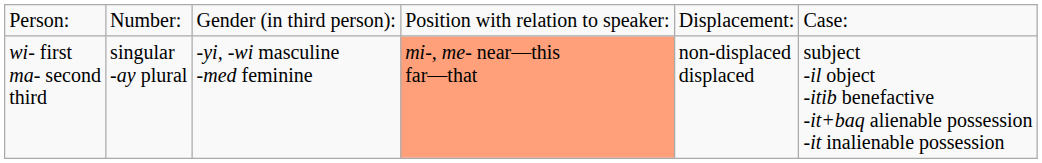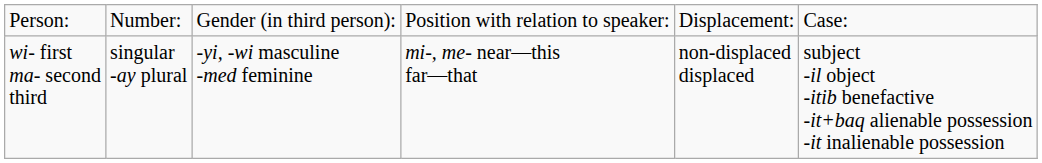(483, 63) lightsalmon background -> (483, 63) no background
